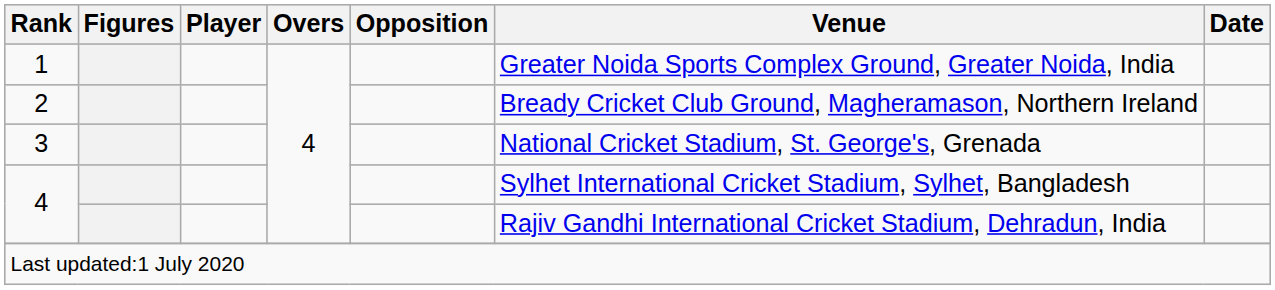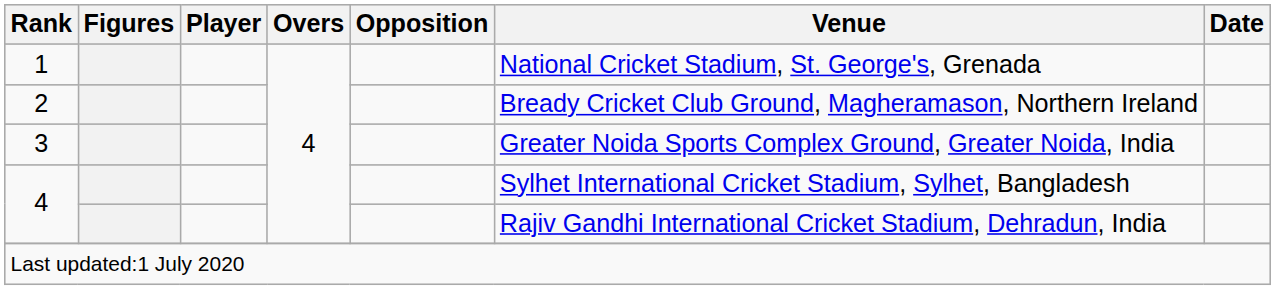(837, 64) Greater Noida Sports Complex Ground, Greater Noida, India -> (770, 64) National Cricket Stadium, St. George's, Grenada
(770, 143) National Cricket Stadium, St. George's, Grenada -> (837, 143) Greater Noida Sports Complex Ground, Greater Noida, India
